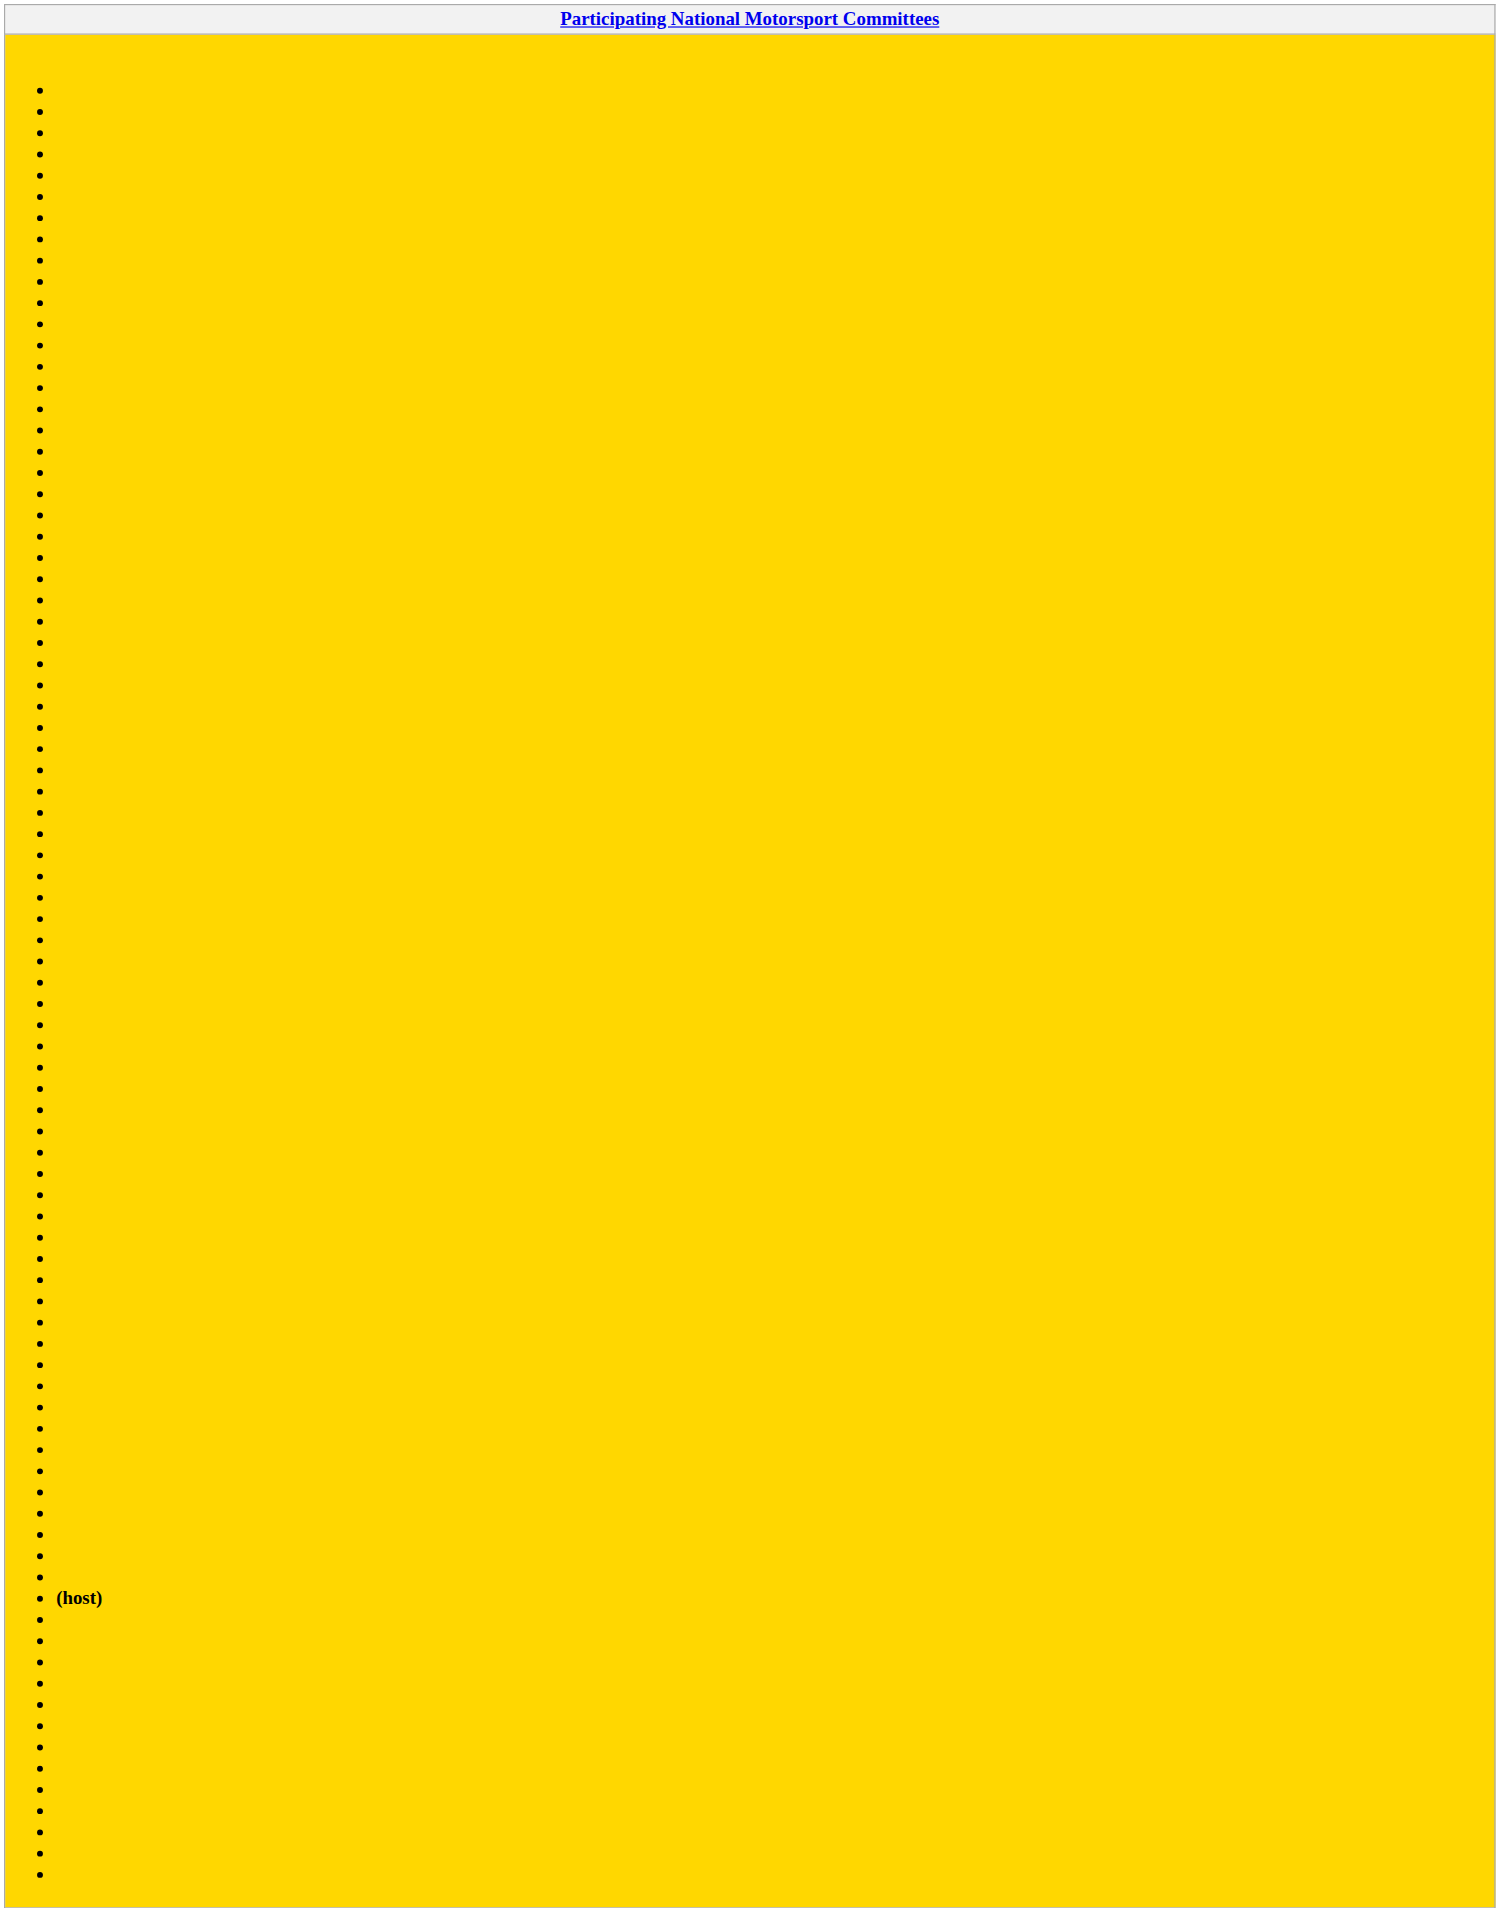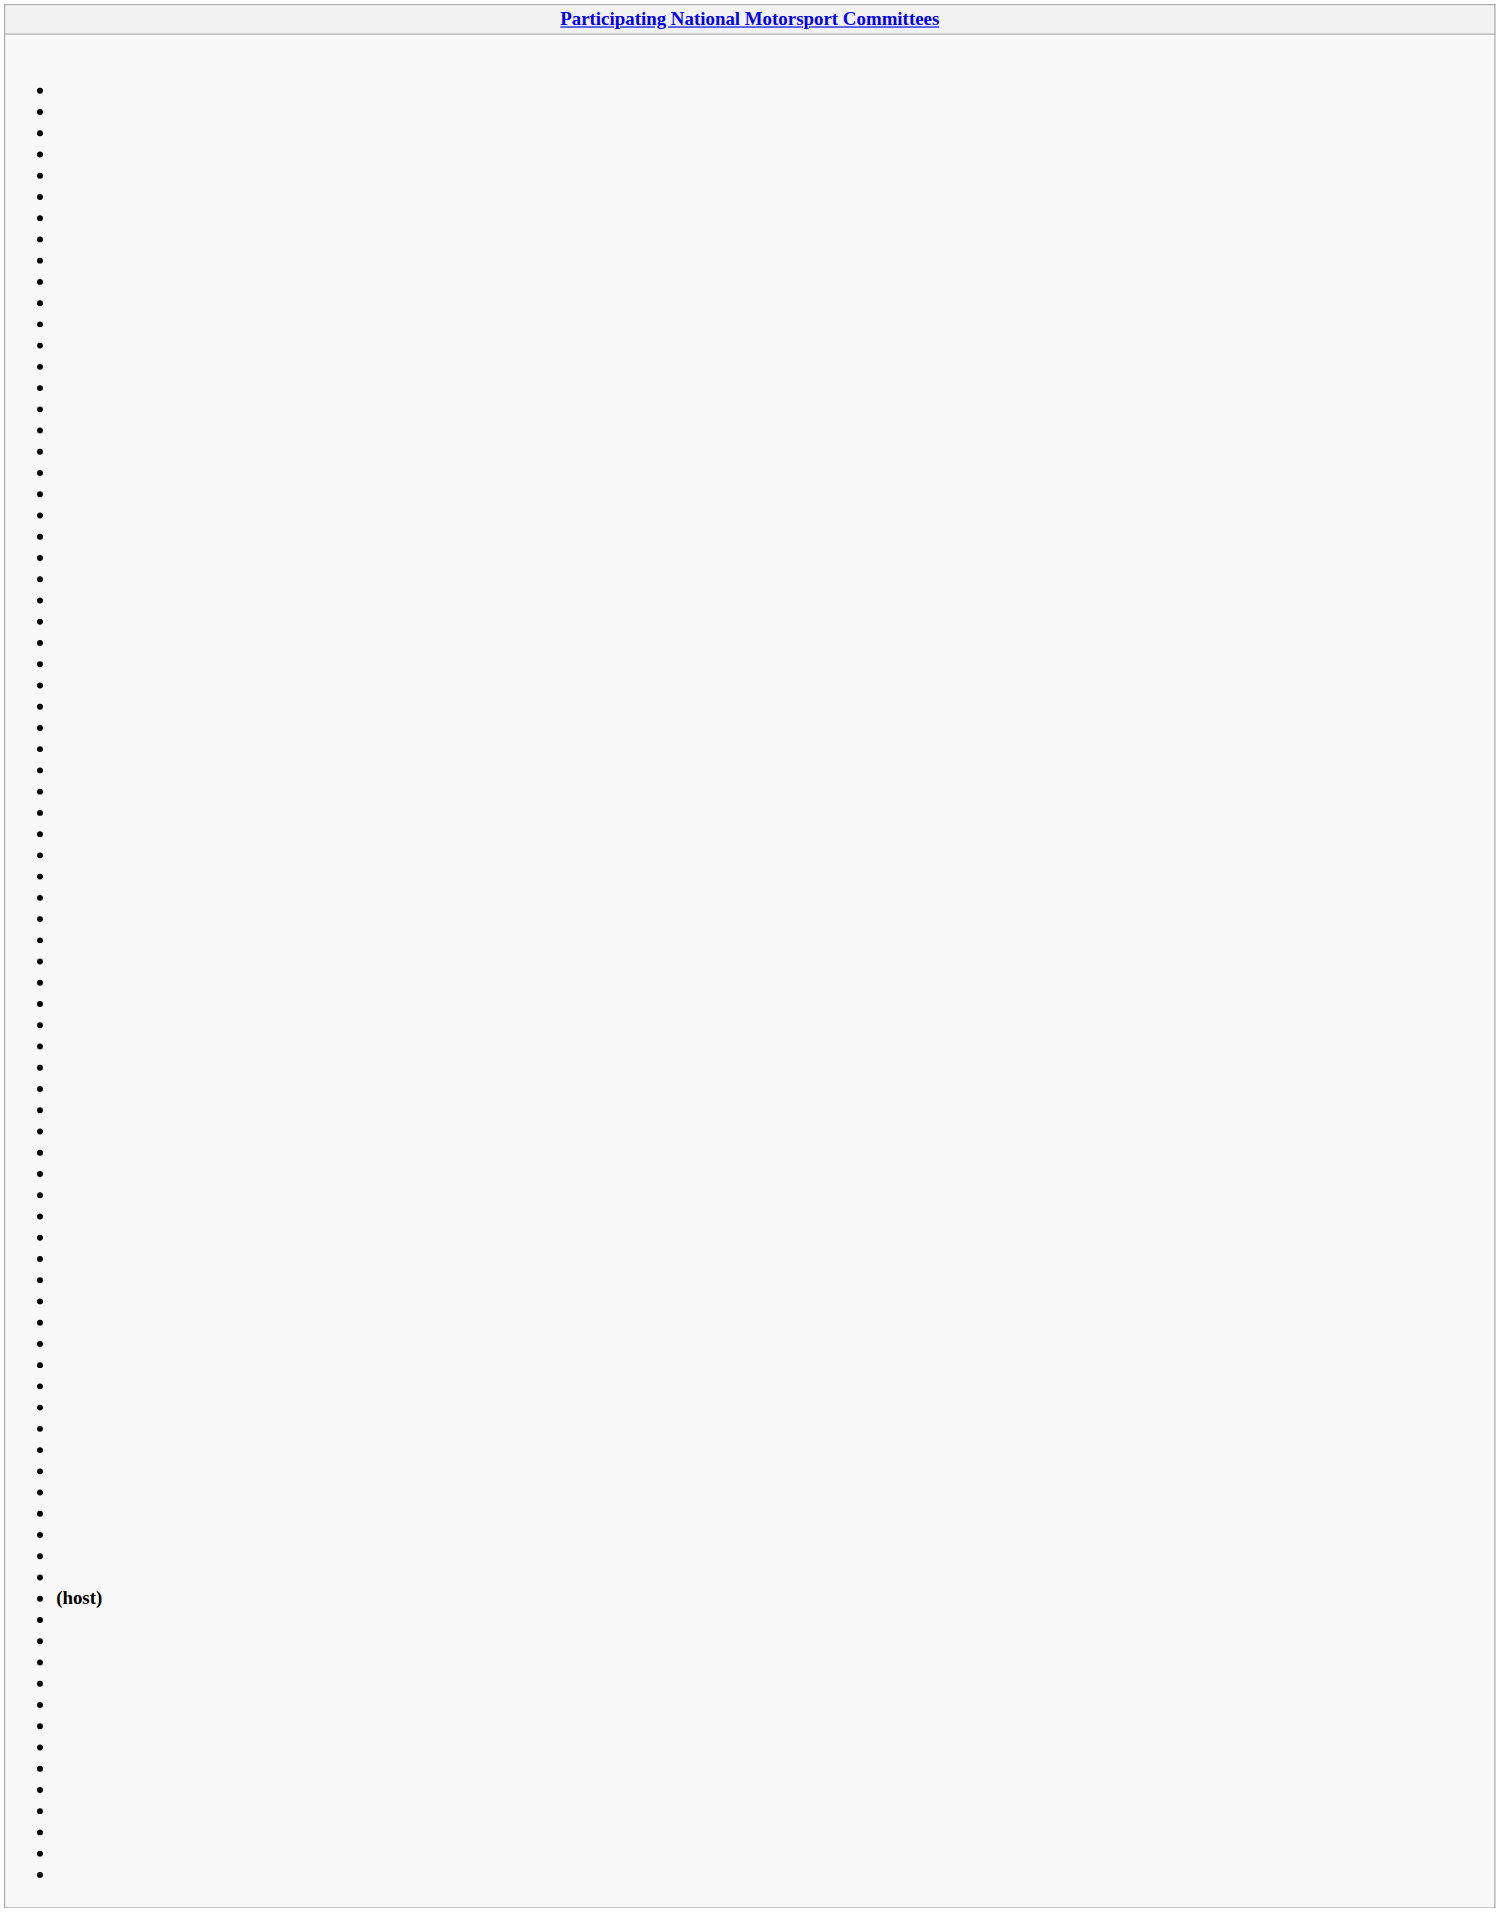(750, 982) gold background -> (750, 982) no background
